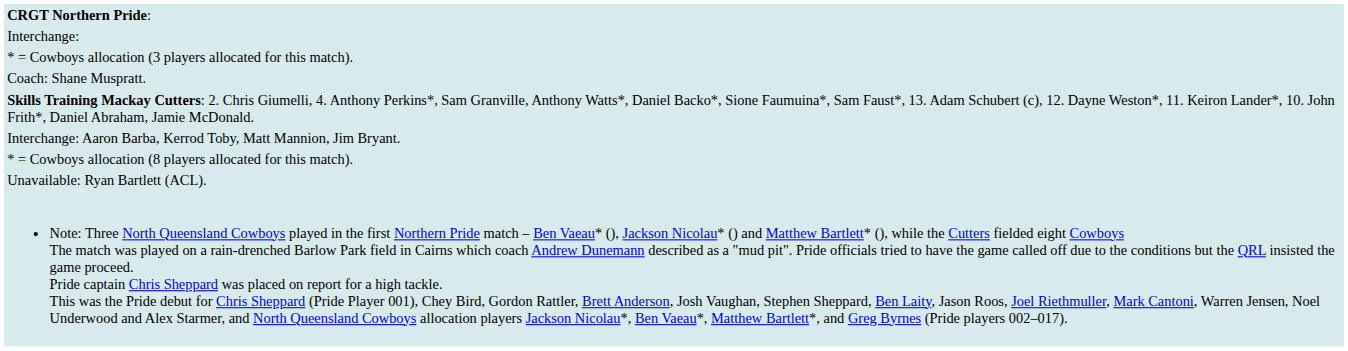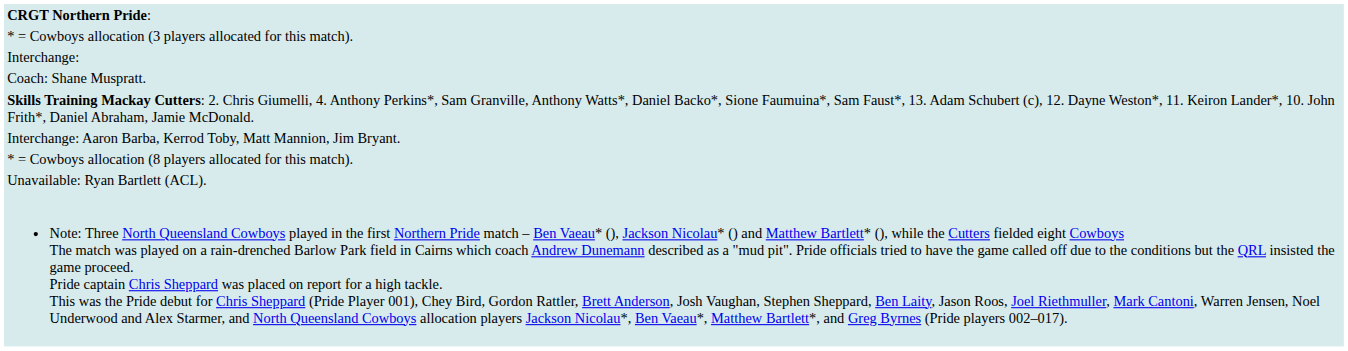(43, 36) Interchange: -> (180, 36) * = Cowboys allocation (3 players allocated for this match).
(180, 58) * = Cowboys allocation (3 players allocated for this match). -> (43, 58) Interchange:
